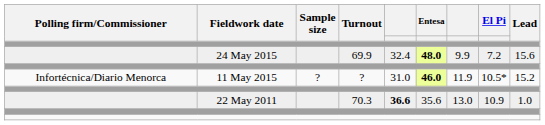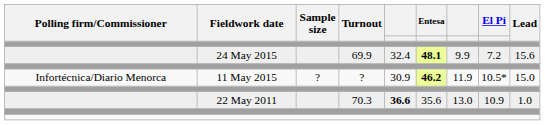(431, 55) 48.0 -> (431, 55) 48.1
(400, 78) 31.0 -> (400, 78) 30.9
(431, 78) 46.0 -> (431, 78) 46.2
(525, 78) 15.2 -> (525, 78) 15.0
